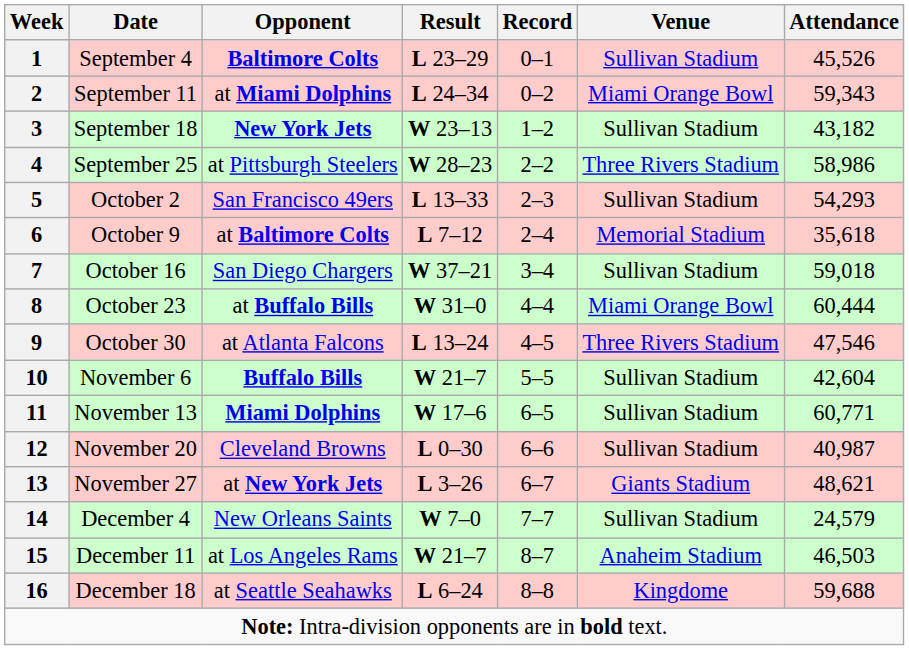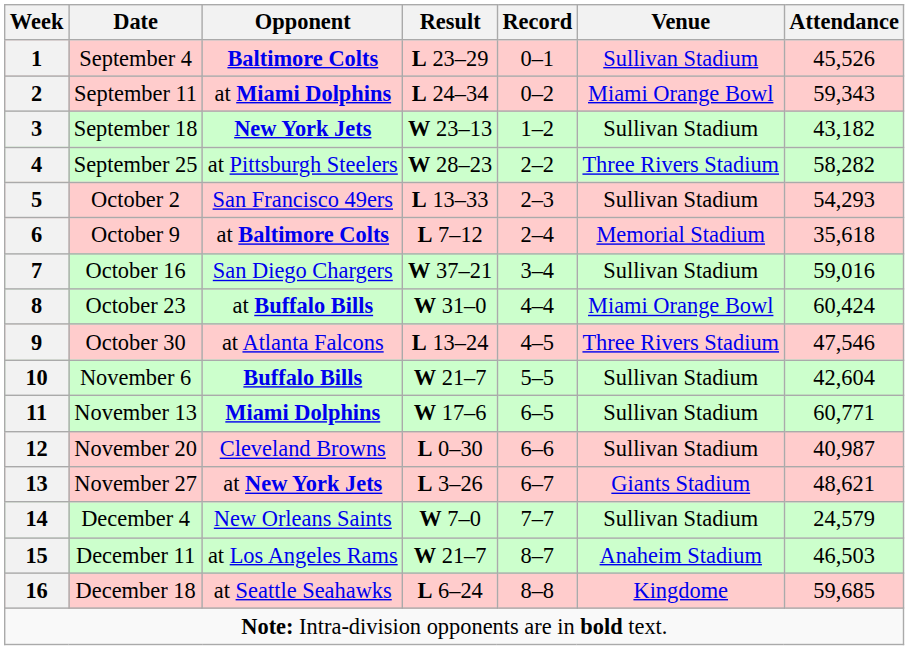(844, 164) 58,986 -> (844, 164) 58,282
(844, 270) 59,018 -> (844, 270) 59,016
(844, 306) 60,444 -> (844, 306) 60,424
(844, 590) 59,688 -> (844, 590) 59,685
